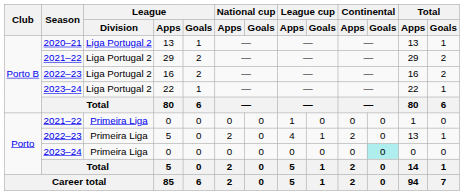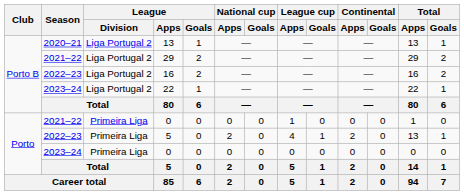(383, 151) paleturquoise background -> (383, 151) no background
